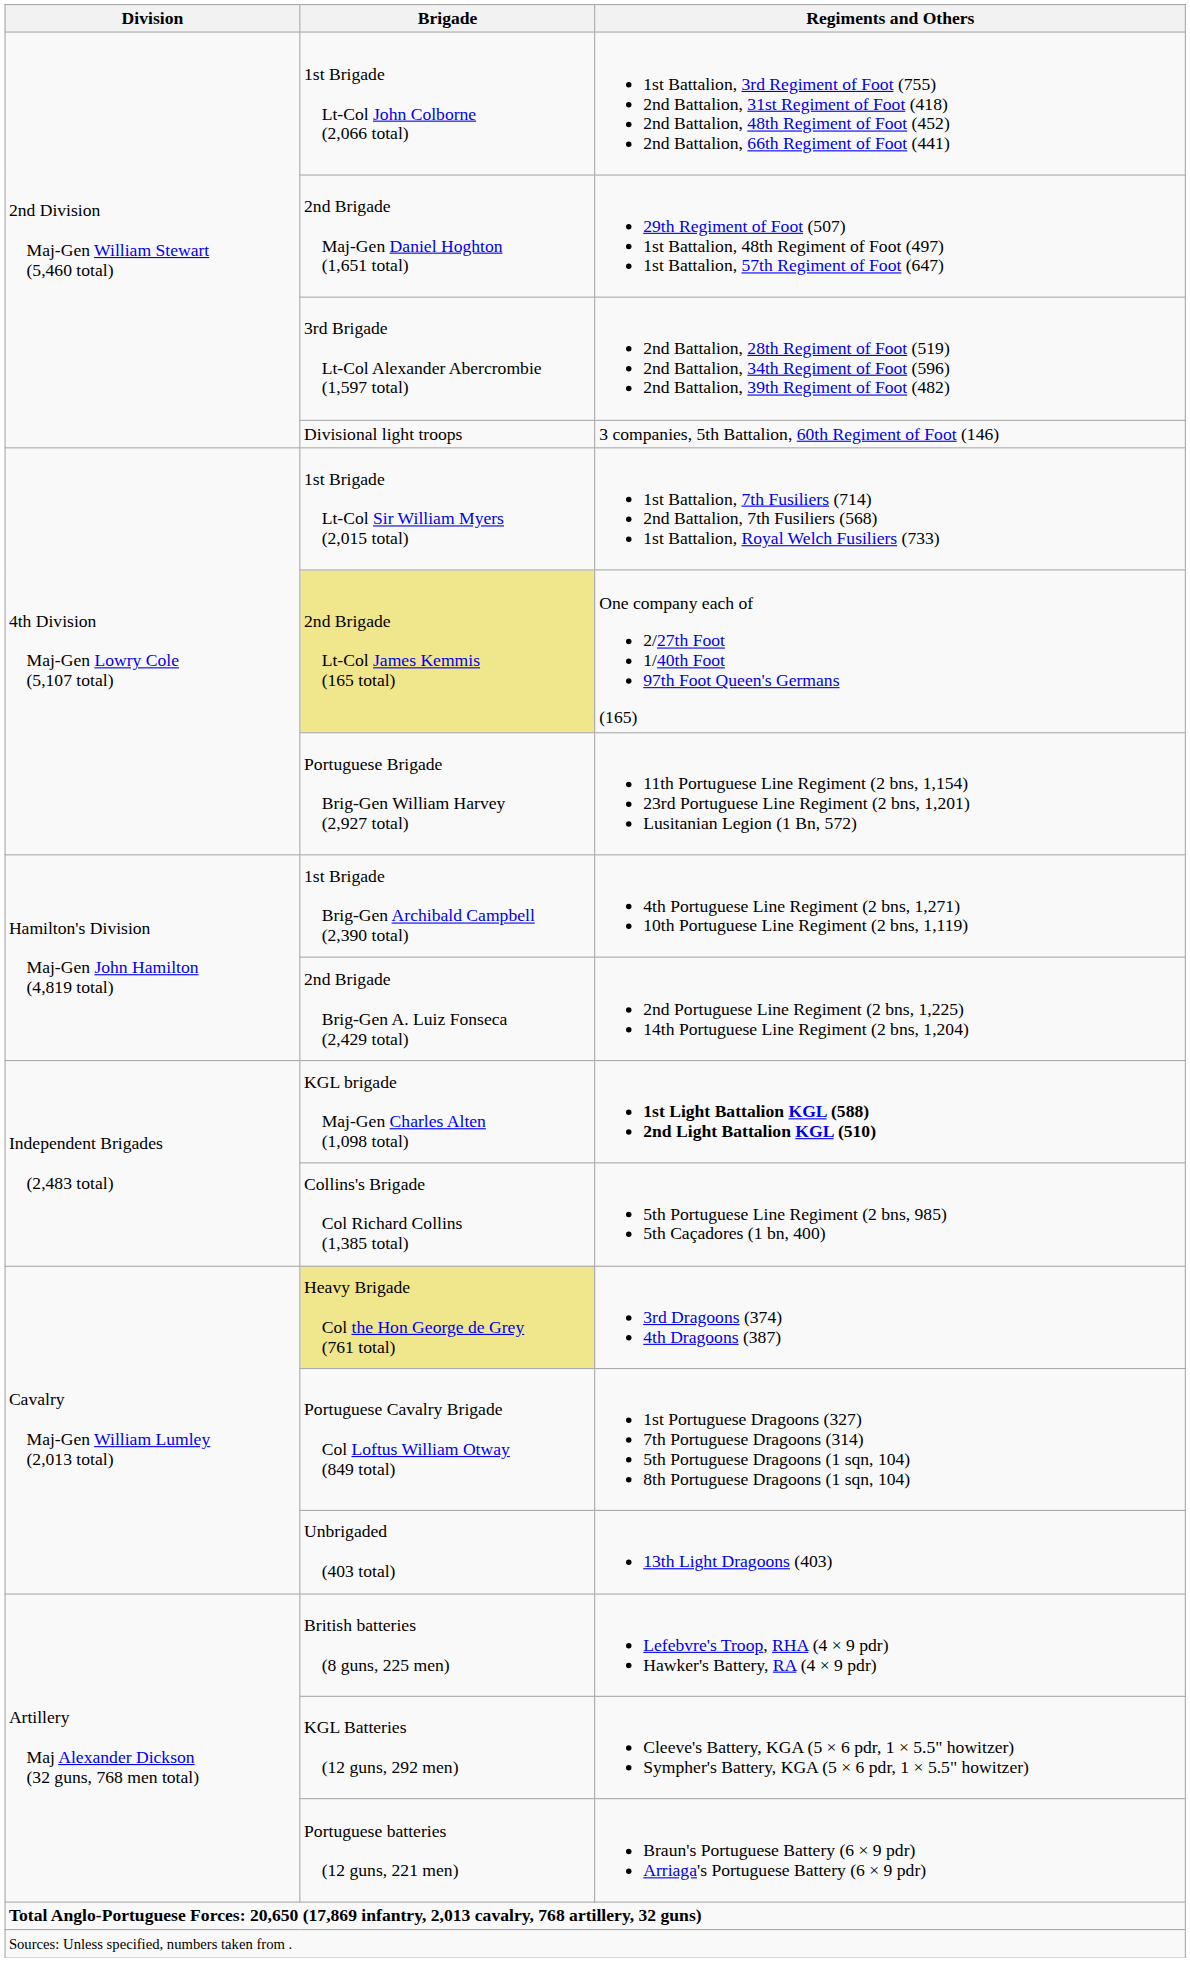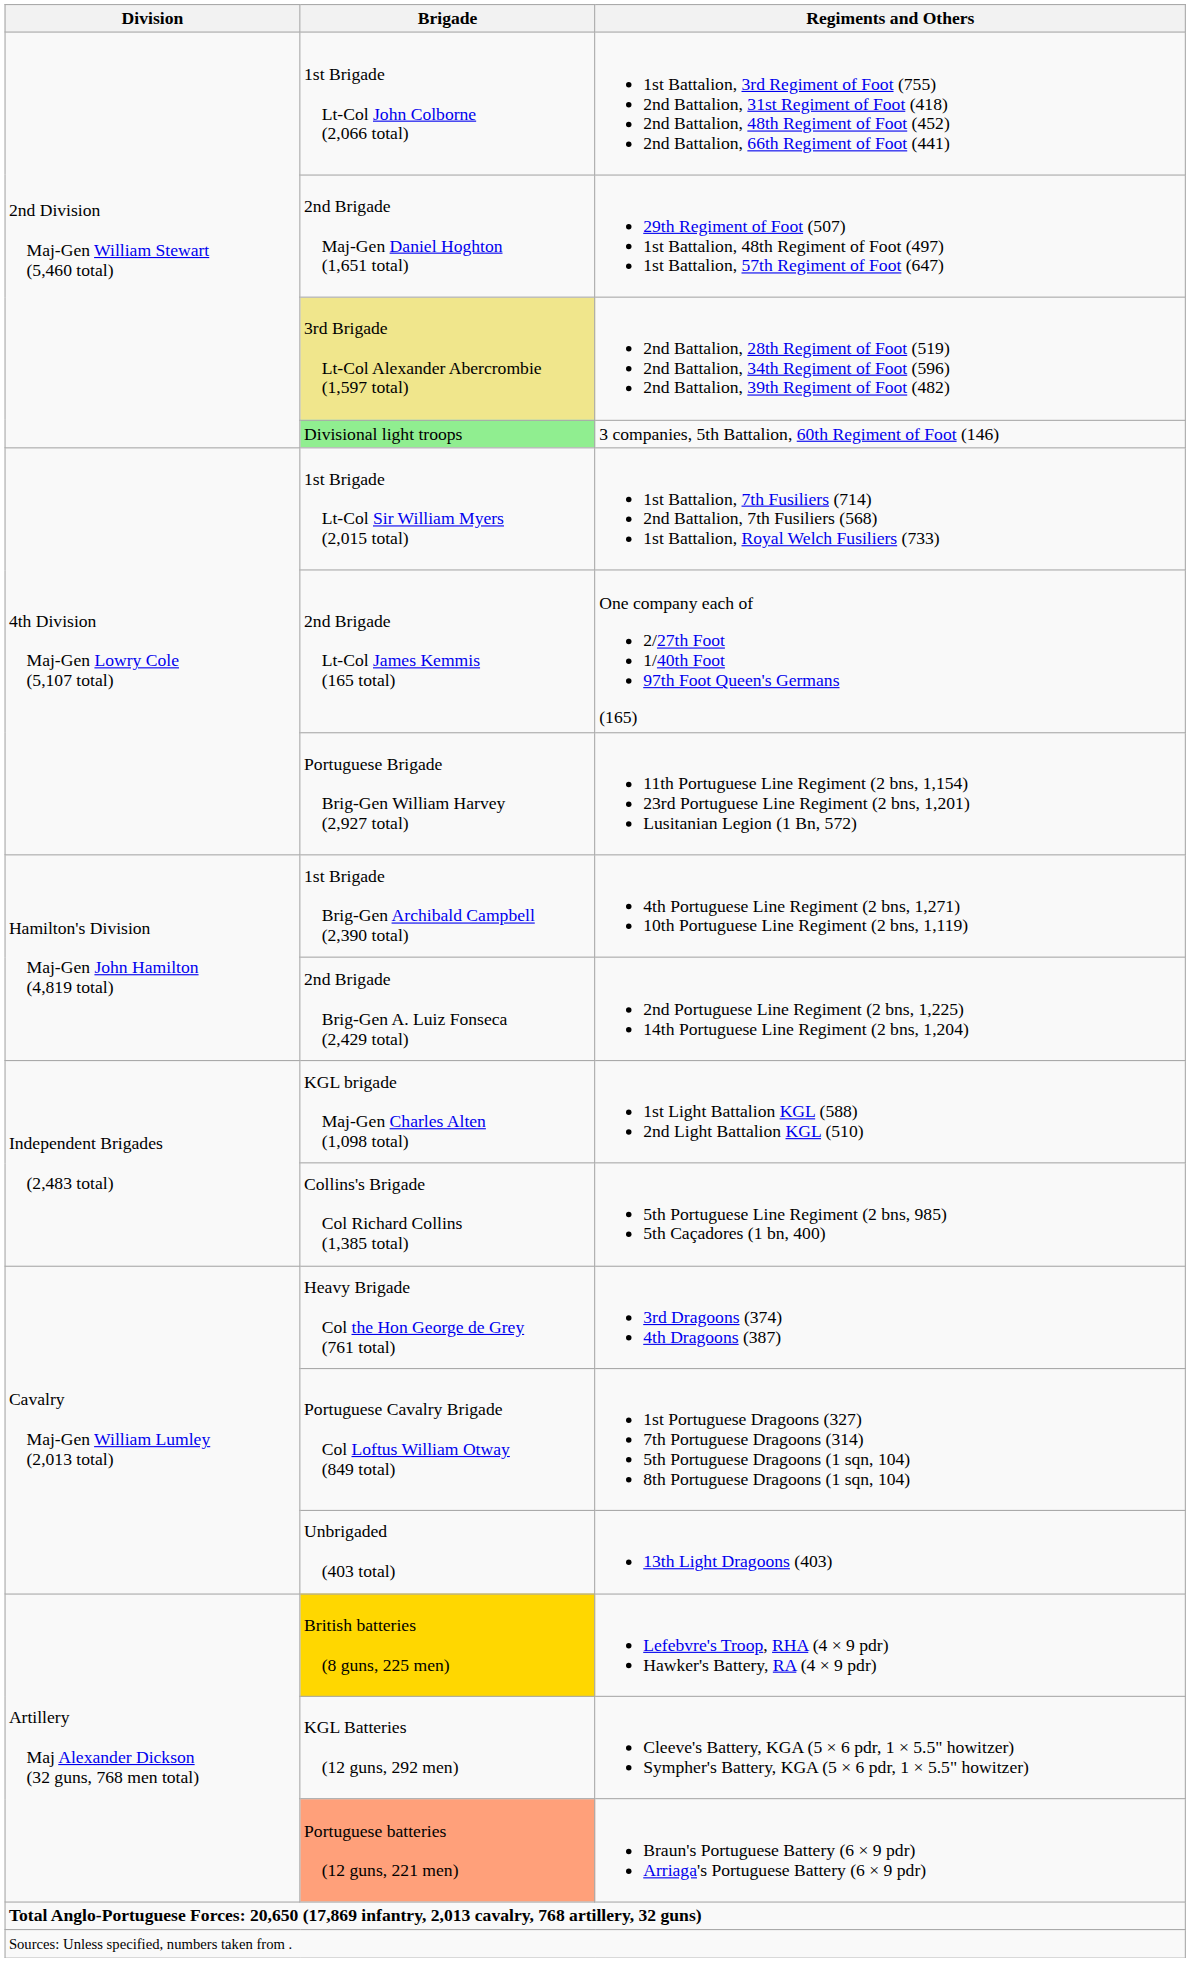(423, 358) no background -> (423, 358) khaki background
(383, 433) no background -> (383, 433) lightgreen background
(392, 651) khaki background -> (392, 651) no background
(890, 1122) bold -> (890, 1122) normal
(414, 1317) khaki background -> (414, 1317) no background
(377, 1644) no background -> (377, 1644) gold background
(381, 1850) no background -> (381, 1850) lightsalmon background
